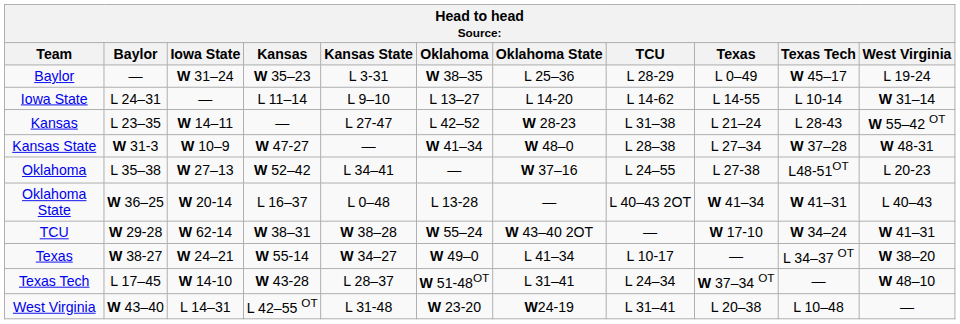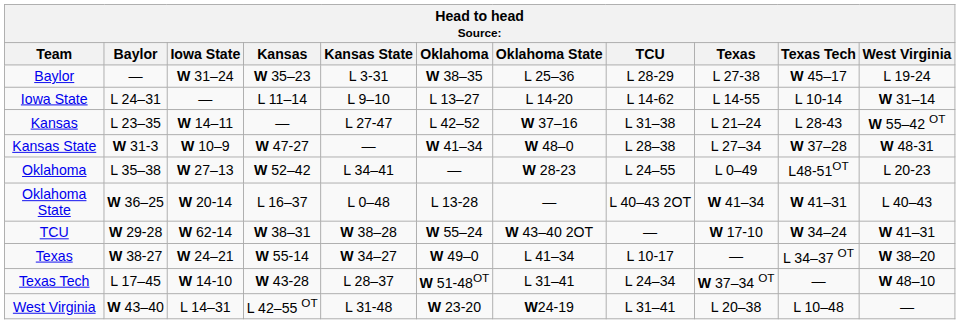(736, 76) L 0–49 -> (736, 76) L 27-38
(549, 123) W 28-23 -> (549, 123) W 37–16
(549, 170) W 37–16 -> (549, 170) W 28-23
(736, 170) L 27-38 -> (736, 170) L 0–49
